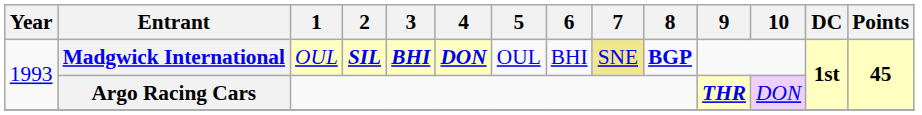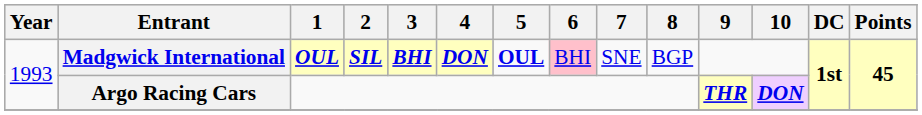(316, 56) normal -> (317, 56) bold
(519, 56) normal -> (521, 56) bold
(569, 56) no background -> (573, 56) pink background
(618, 56) khaki background -> (621, 56) no background
(670, 56) bold -> (672, 56) normal
(779, 92) normal -> (780, 92) bold
